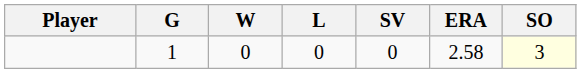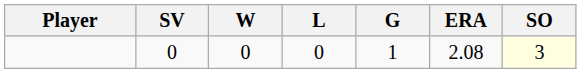columns swapped: (172, 20) <-> (392, 20)
(466, 52) 2.58 -> (466, 52) 2.08
